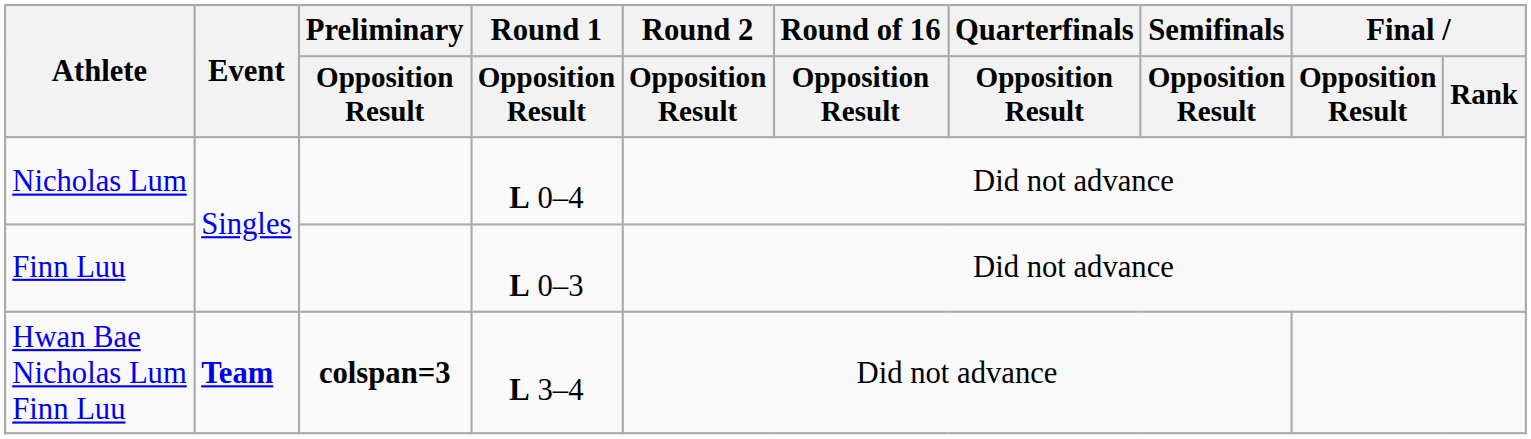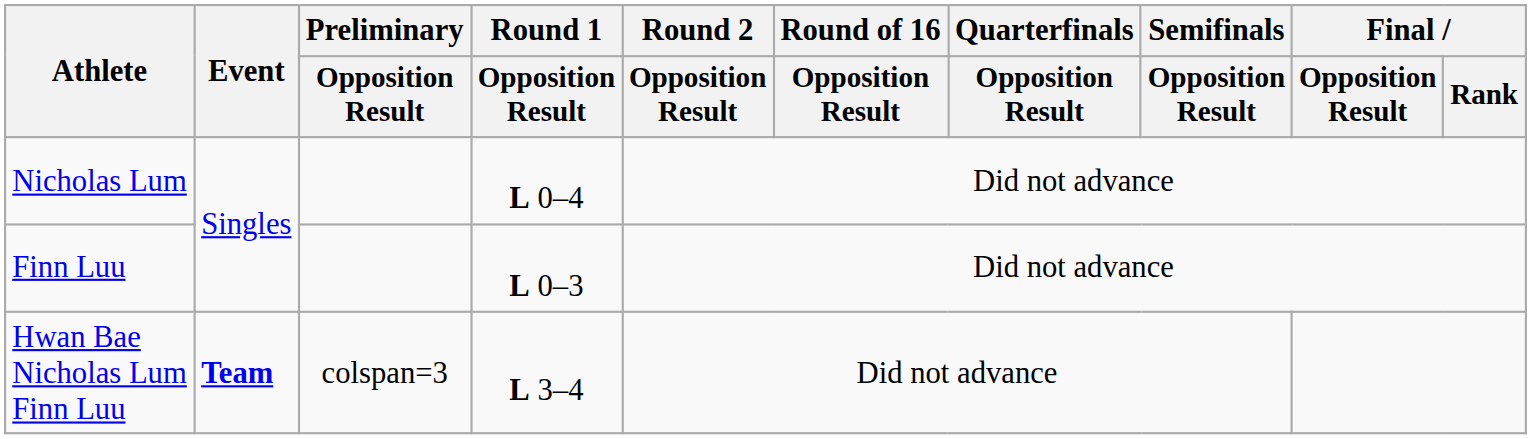(385, 372) bold -> (385, 372) normal
